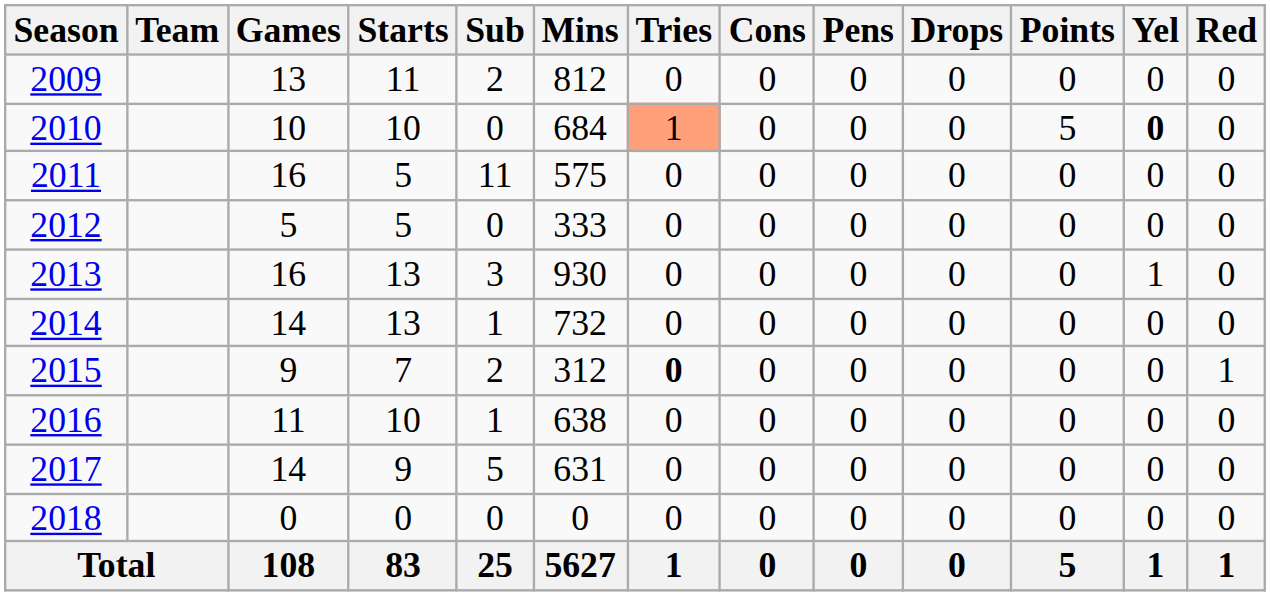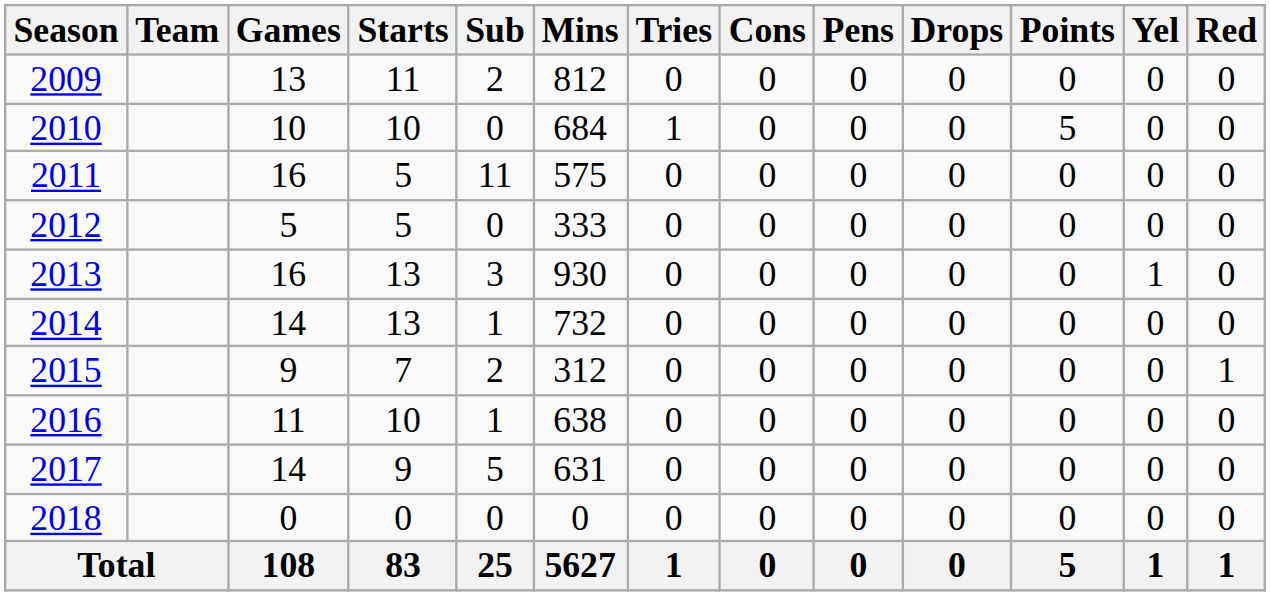(674, 126) lightsalmon background -> (674, 126) no background
(1155, 126) bold -> (1155, 126) normal
(674, 370) bold -> (674, 370) normal
